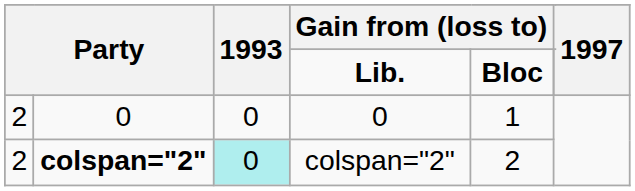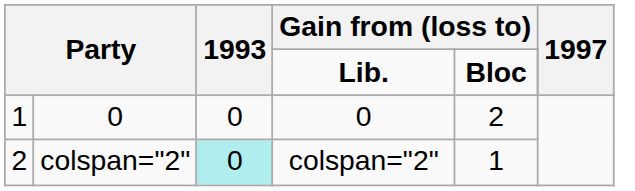(19, 116) 2 -> (19, 116) 1
(512, 116) 1 -> (496, 116) 2
(123, 161) bold -> (115, 161) normal
(512, 161) 2 -> (496, 161) 1
